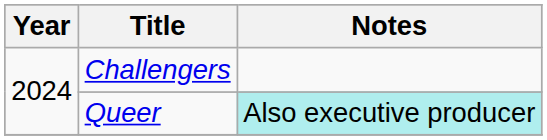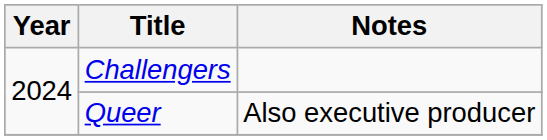(389, 112) paleturquoise background -> (389, 112) no background
